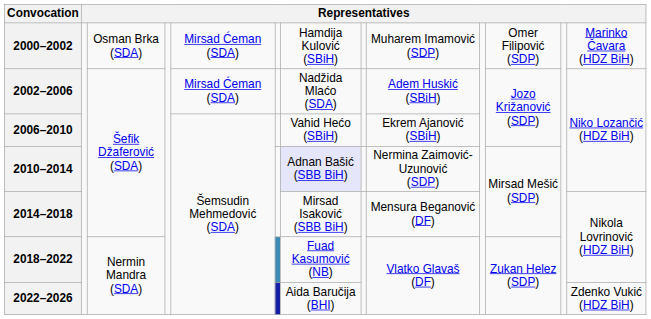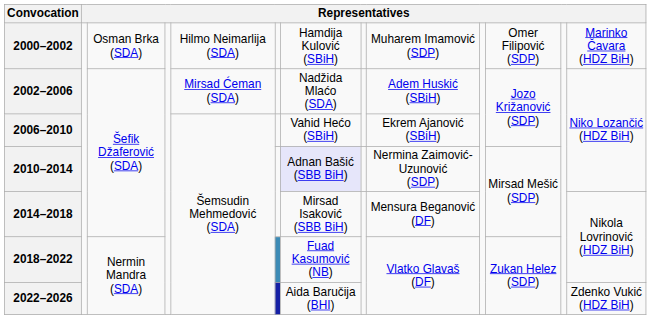(223, 45) Mirsad Ćeman (SDA) -> (223, 45) Hilmo Neimarlija (SDA)
